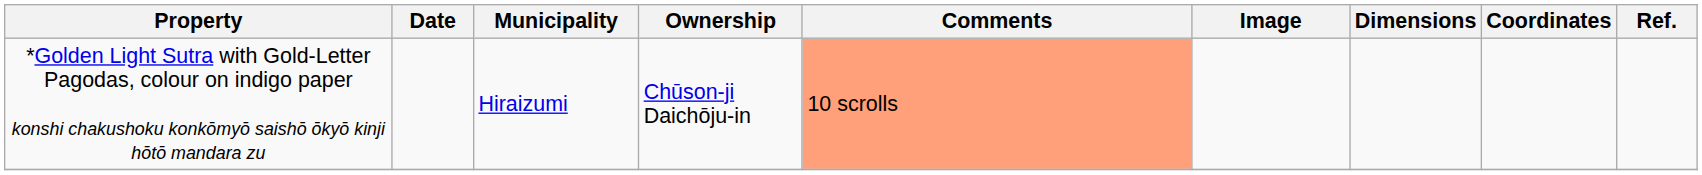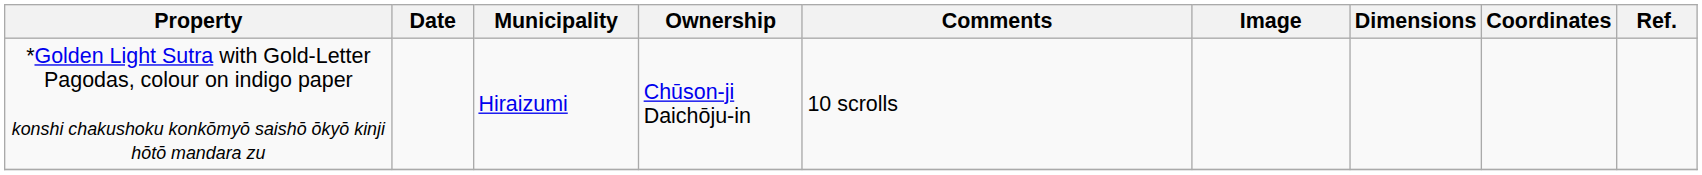(853, 103) lightsalmon background -> (853, 103) no background
